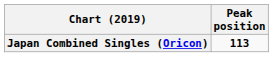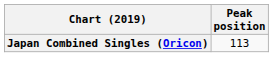(239, 43) bold -> (239, 43) normal
